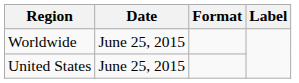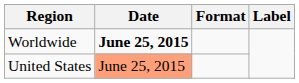(142, 41) normal -> (143, 41) bold
(142, 66) no background -> (142, 66) lightsalmon background
